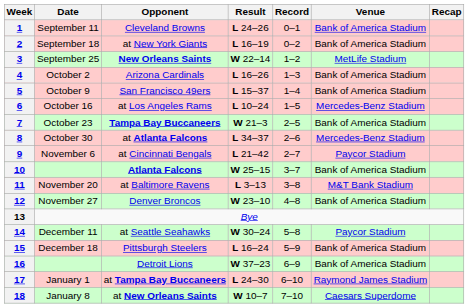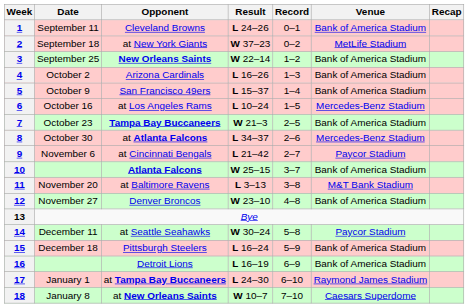(250, 43) L 16–19 -> (250, 43) W 37–23
(370, 43) Bank of America Stadium -> (370, 43) MetLife Stadium
(370, 59) MetLife Stadium -> (370, 59) Bank of America Stadium
(250, 264) W 37–23 -> (250, 264) L 16–19
